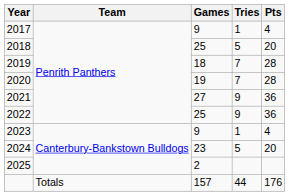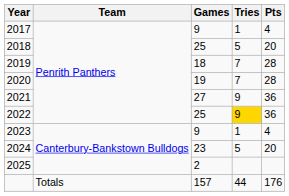(237, 115) no background -> (237, 115) gold background
